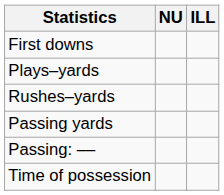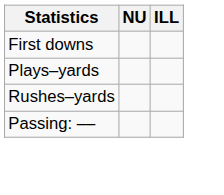- row: (61, 123)
- row: (80, 176)
